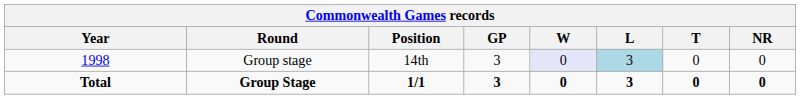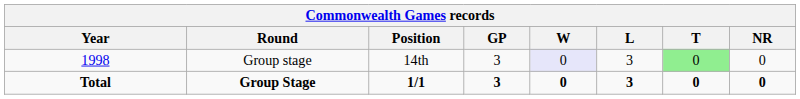(630, 60) lightblue background -> (630, 60) no background
(696, 60) no background -> (696, 60) lightgreen background
